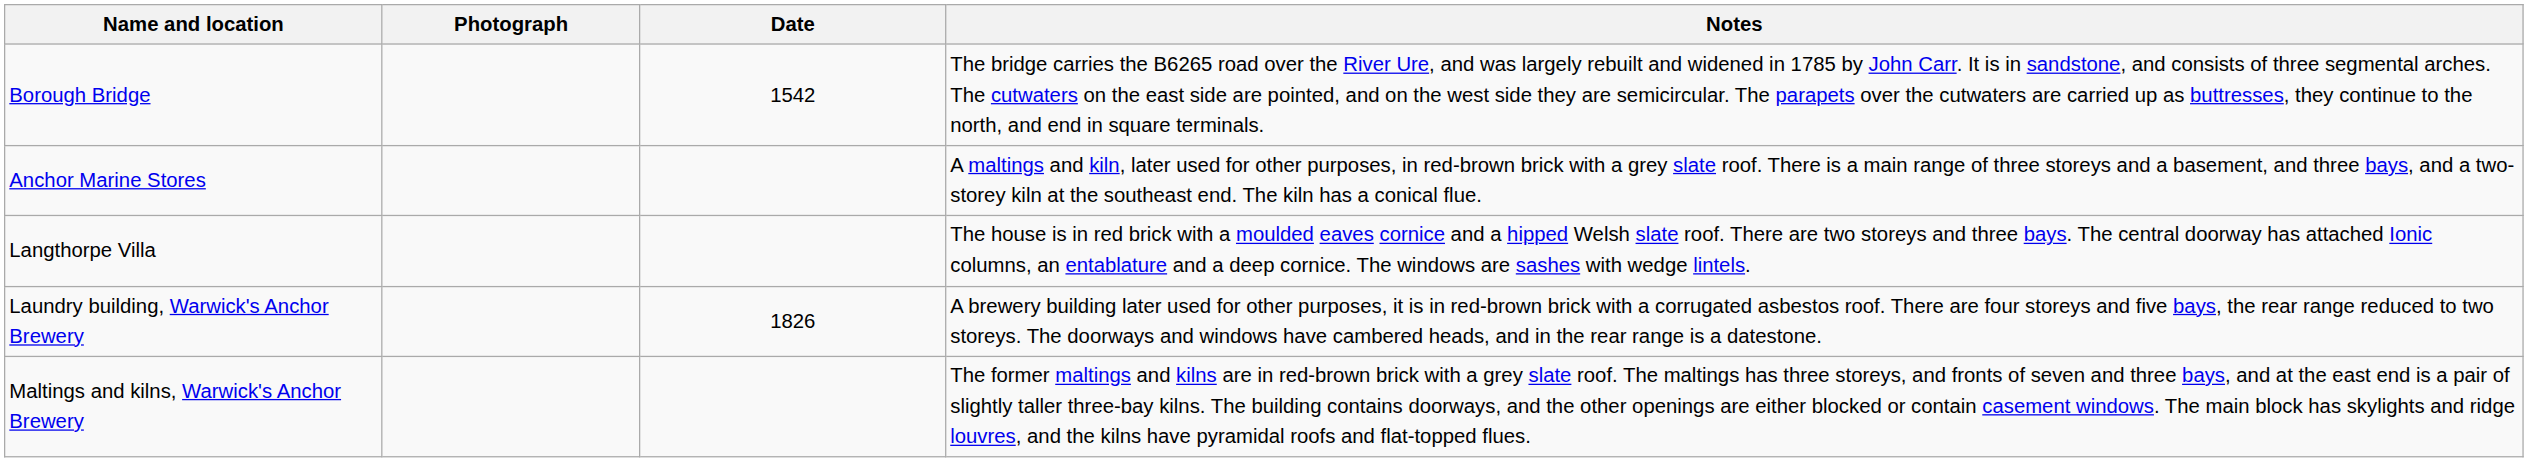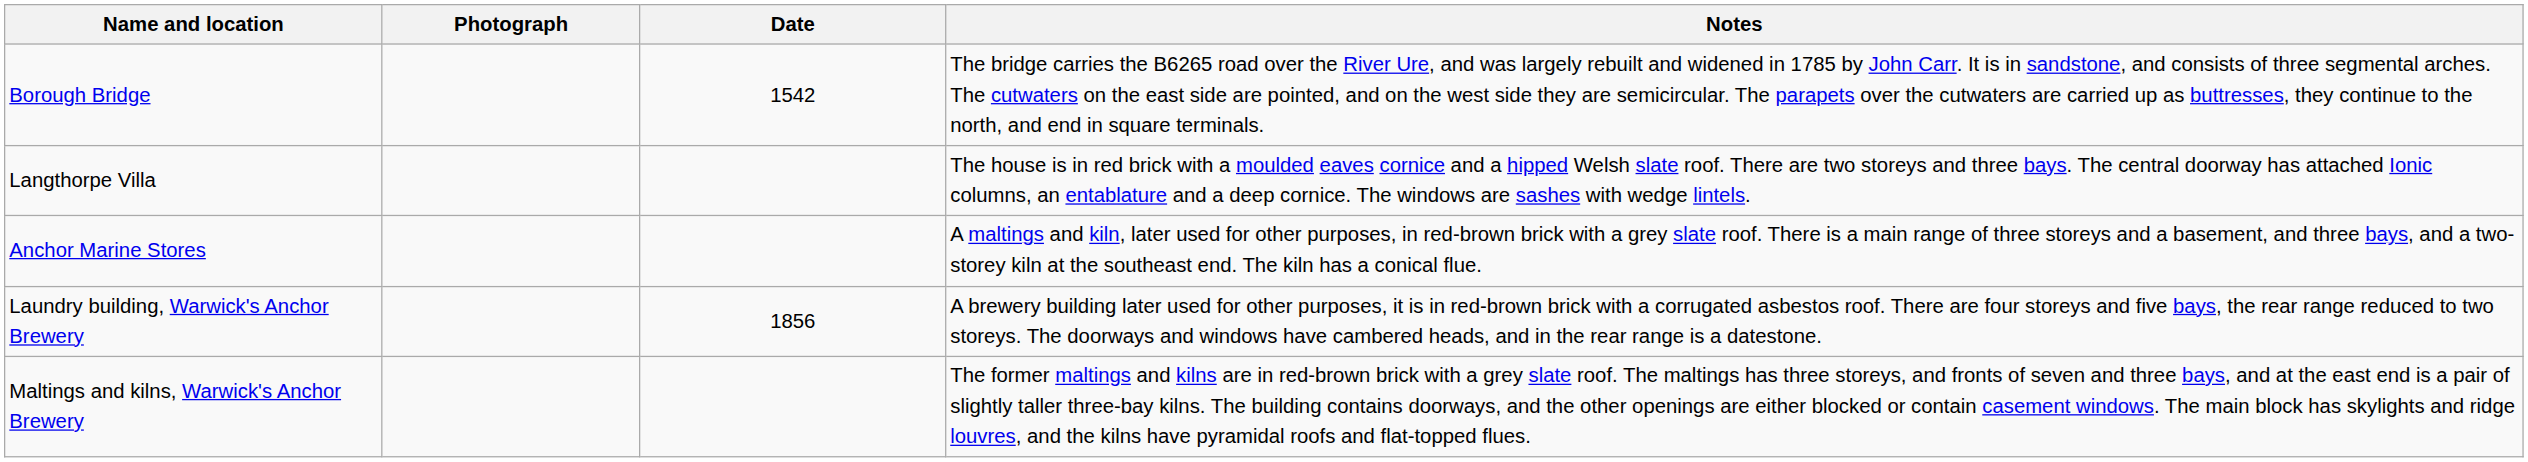rows swapped: (108, 180) <-> (83, 250)
(793, 320) 1826 -> (793, 320) 1856
